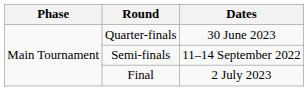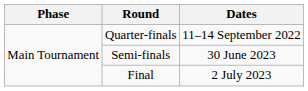(241, 34) 30 June 2023 -> (241, 34) 11–14 September 2022
(241, 55) 11–14 September 2022 -> (241, 55) 30 June 2023
